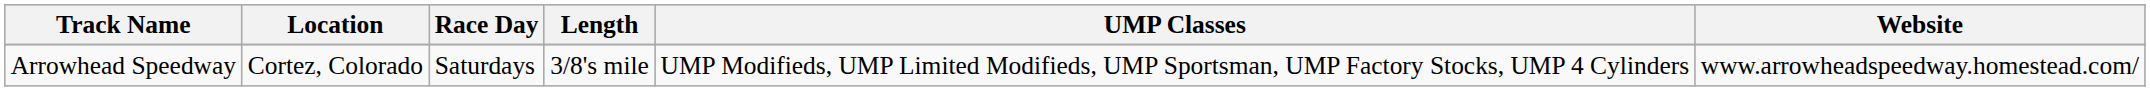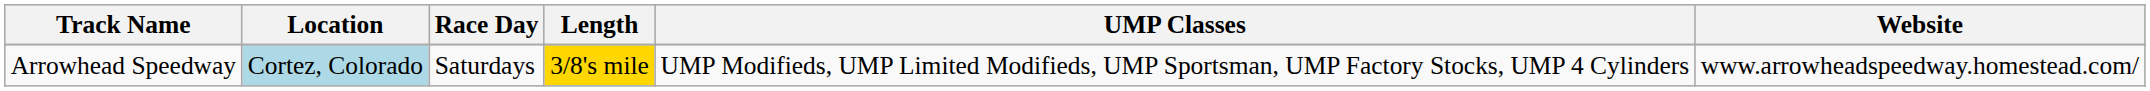(335, 65) no background -> (335, 65) lightblue background
(600, 65) no background -> (600, 65) gold background
